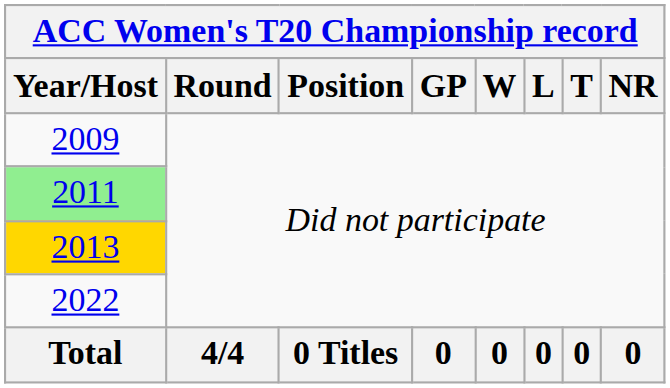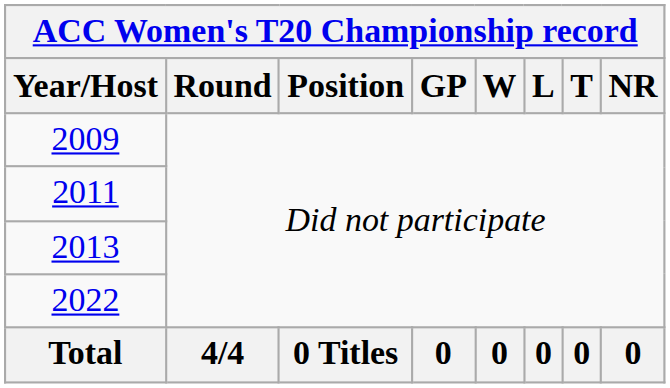(85, 192) lightgreen background -> (85, 192) no background
(85, 246) gold background -> (85, 246) no background
